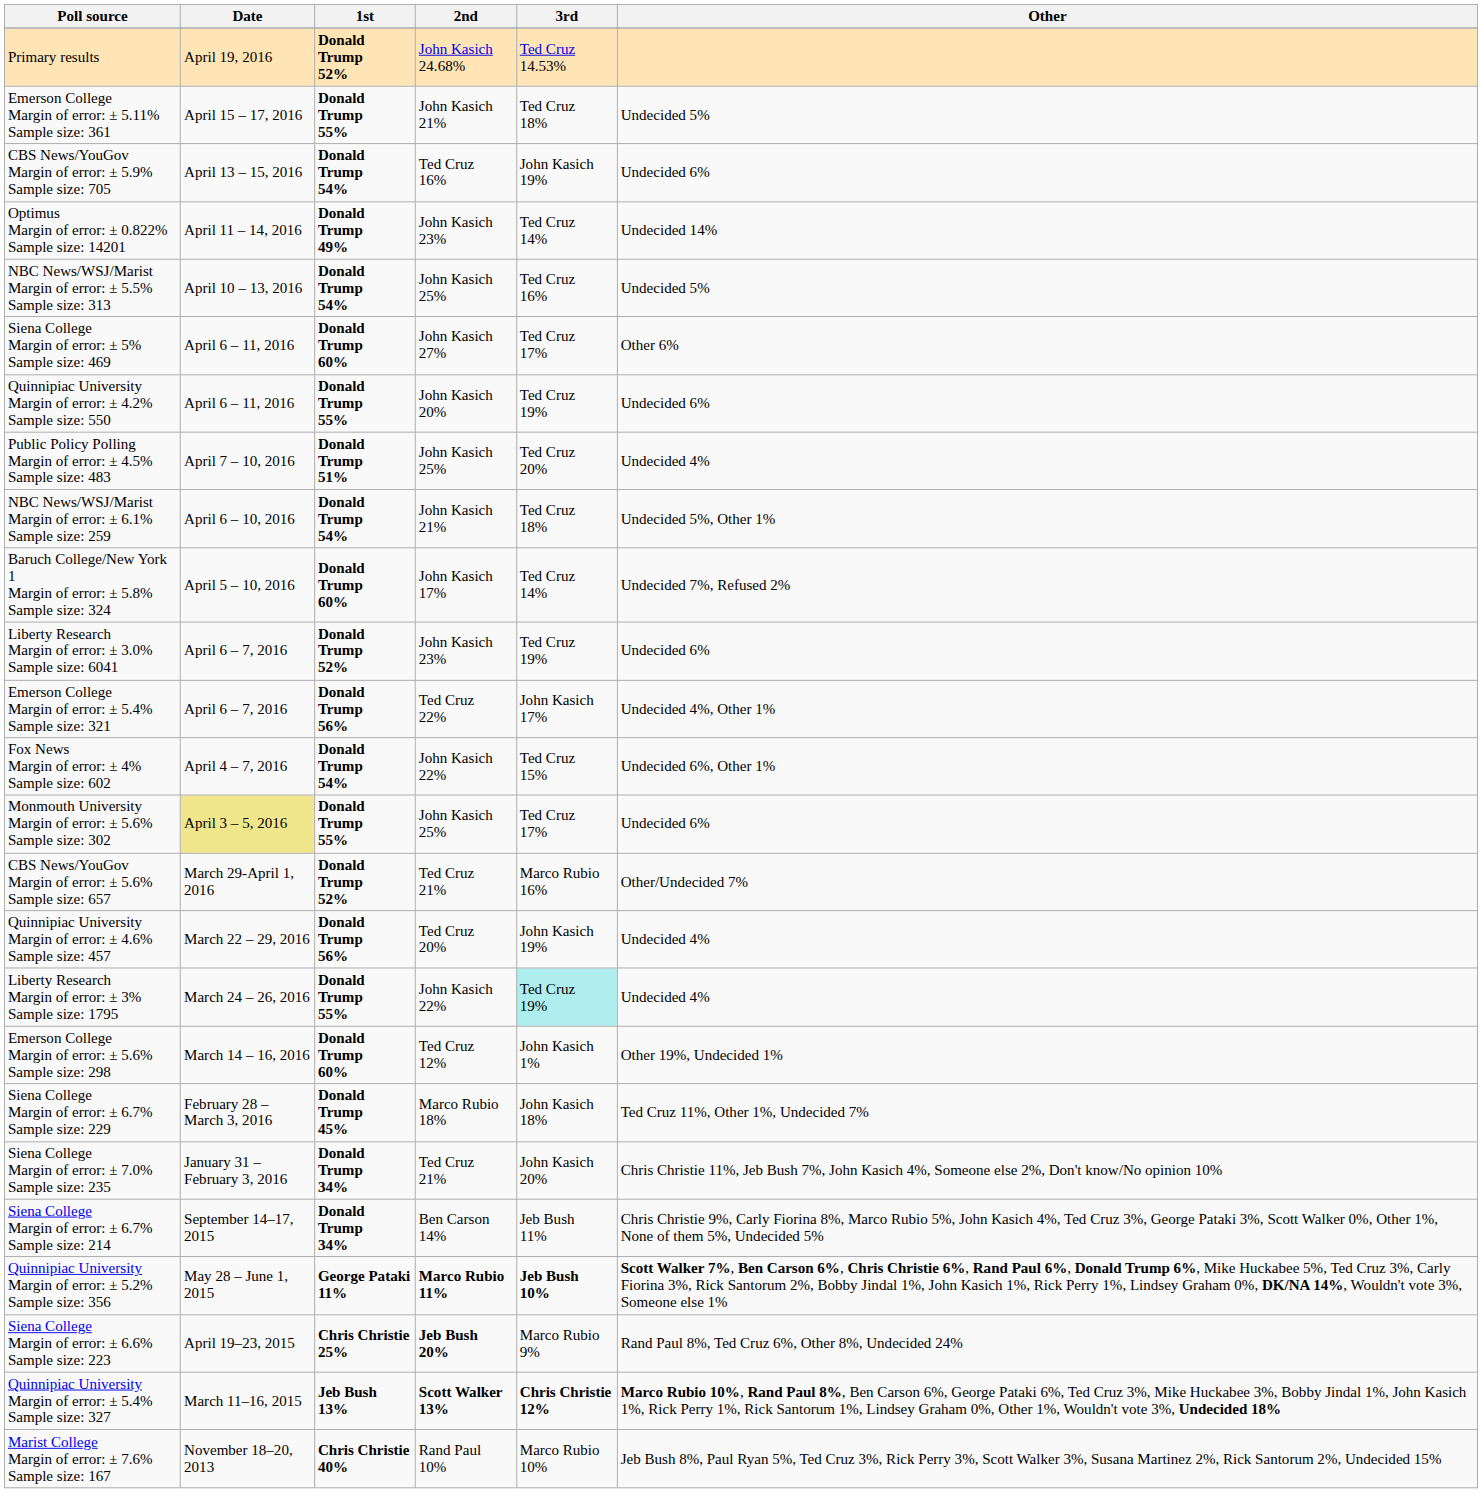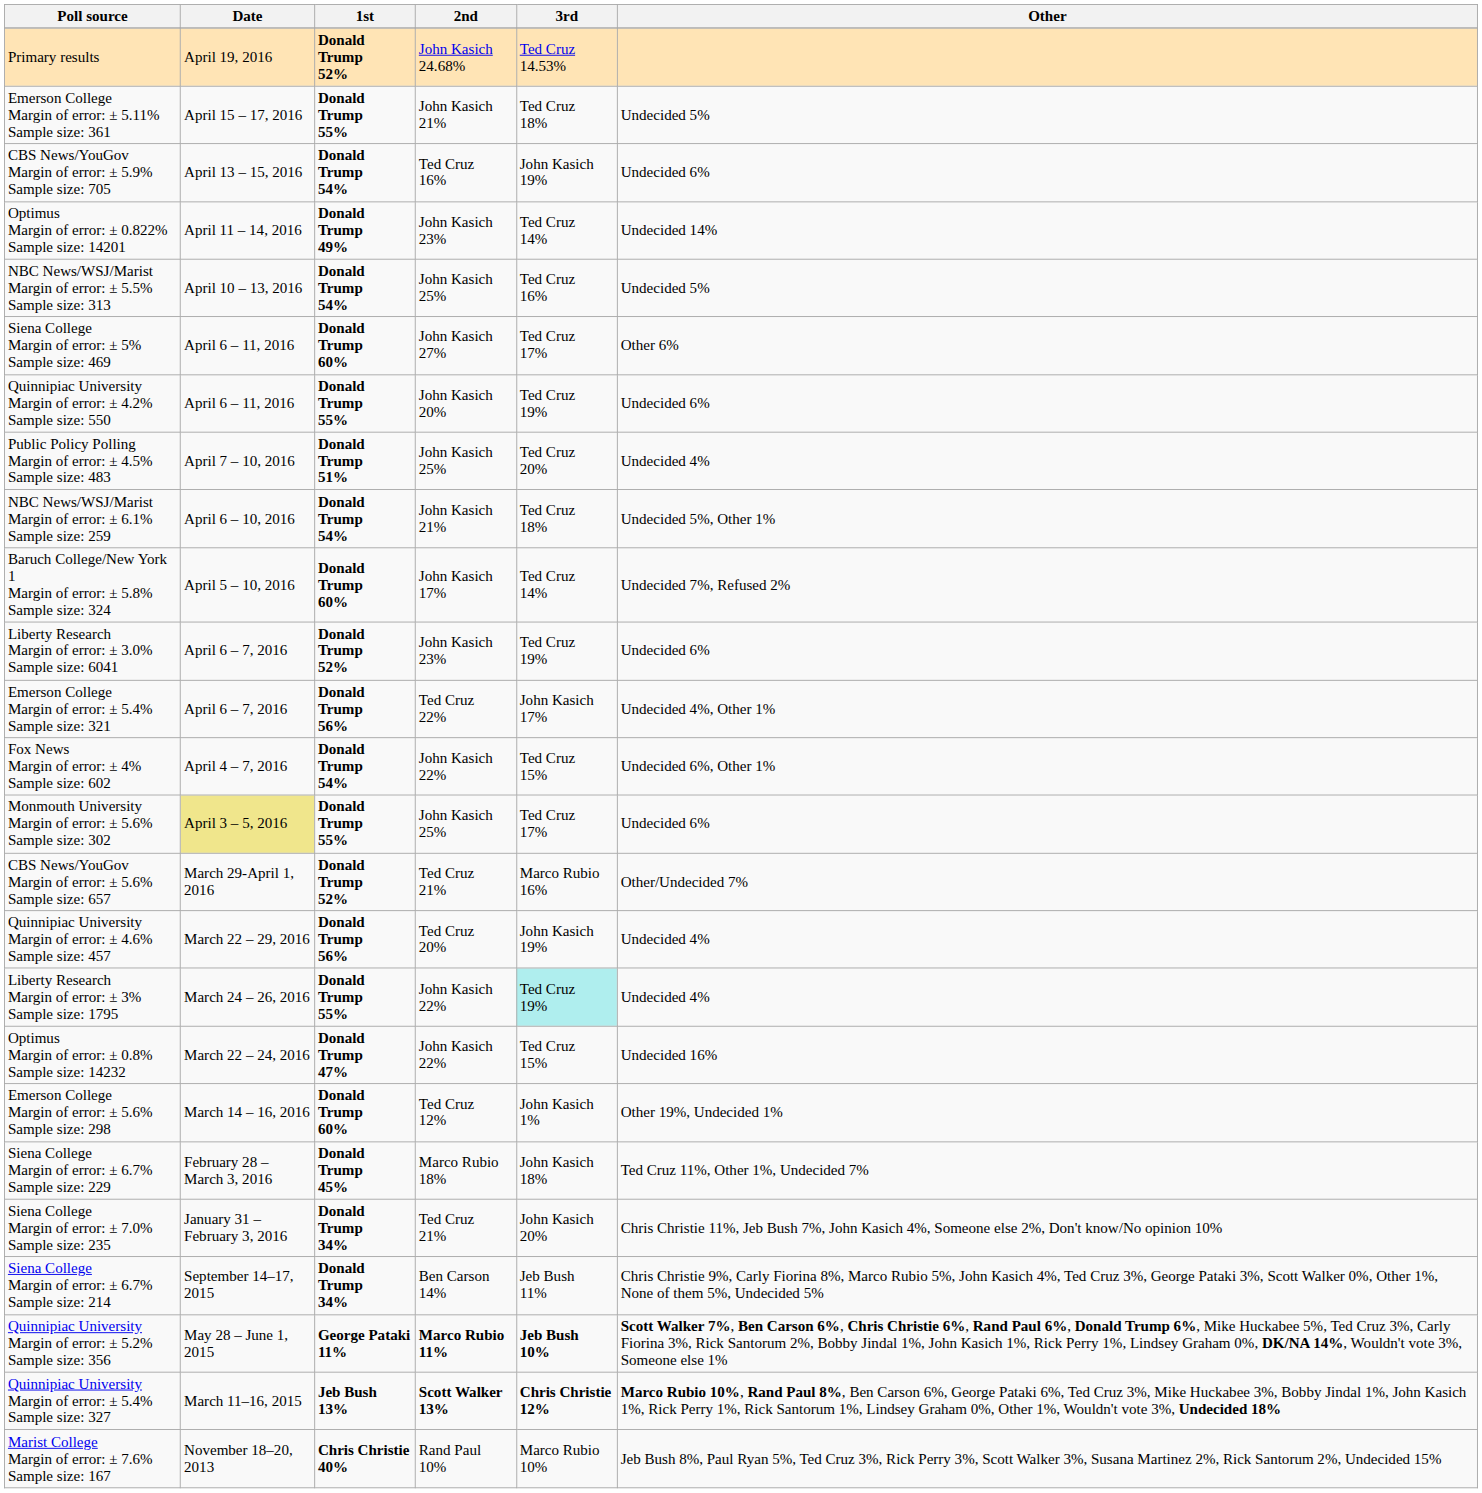+ row: (80, 1054)
- row: (80, 1343)
